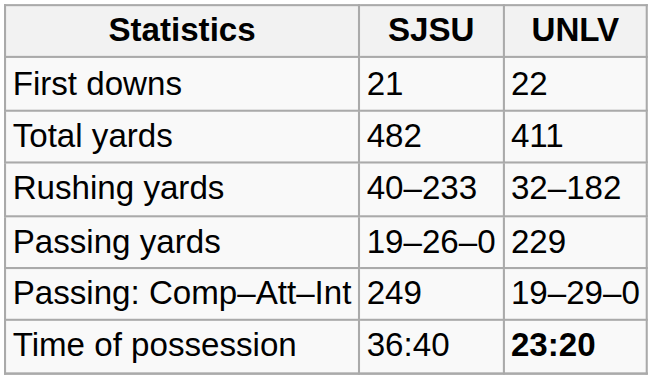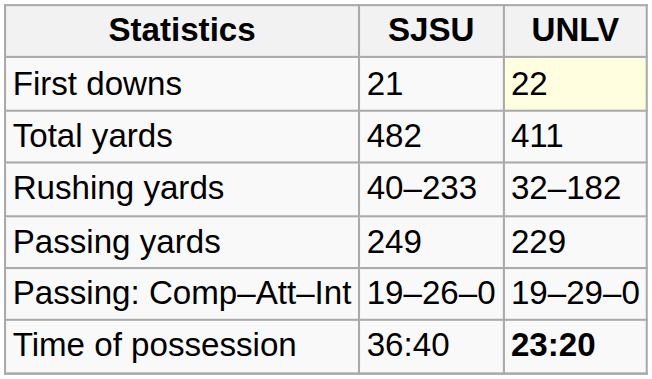(529, 83) no background -> (529, 83) lightyellow background
(431, 240) 19–26–0 -> (394, 240) 249
(394, 293) 249 -> (431, 293) 19–26–0
